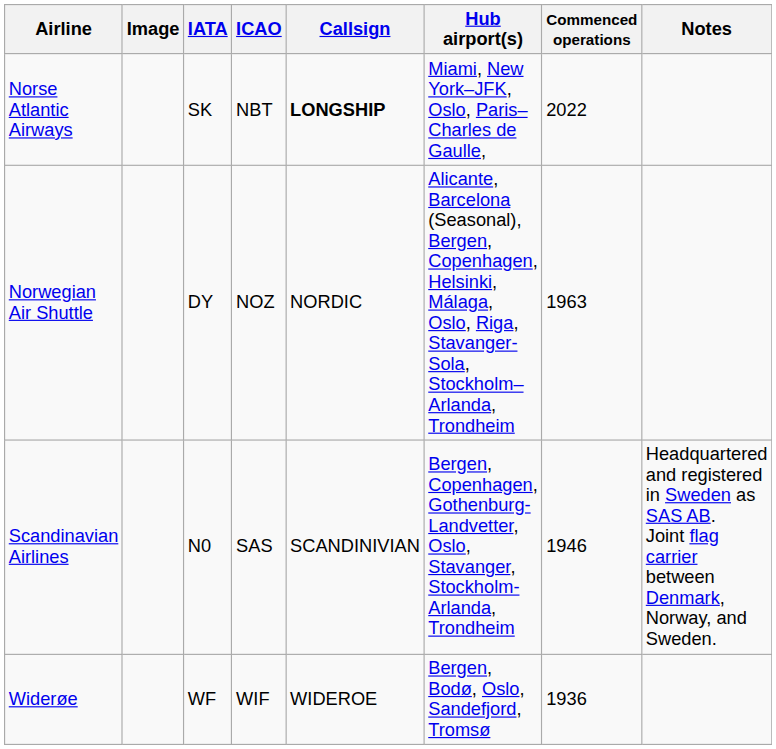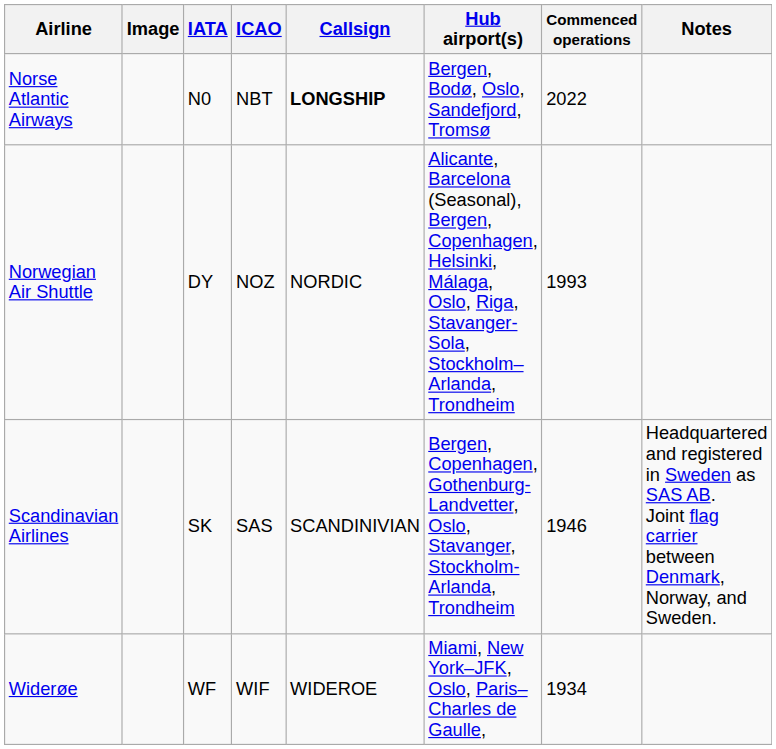(200, 109) SK -> (200, 99) N0
(478, 109) Miami, New York–JFK, Oslo, Paris–Charles de Gaulle, -> (476, 99) Bergen, Bodø, Oslo, Sandefjord, Tromsø
(566, 302) 1963 -> (566, 282) 1993
(200, 546) N0 -> (200, 526) SK
(476, 698) Bergen, Bodø, Oslo, Sandefjord, Tromsø -> (478, 688) Miami, New York–JFK, Oslo, Paris–Charles de Gaulle,
(566, 698) 1936 -> (566, 688) 1934
